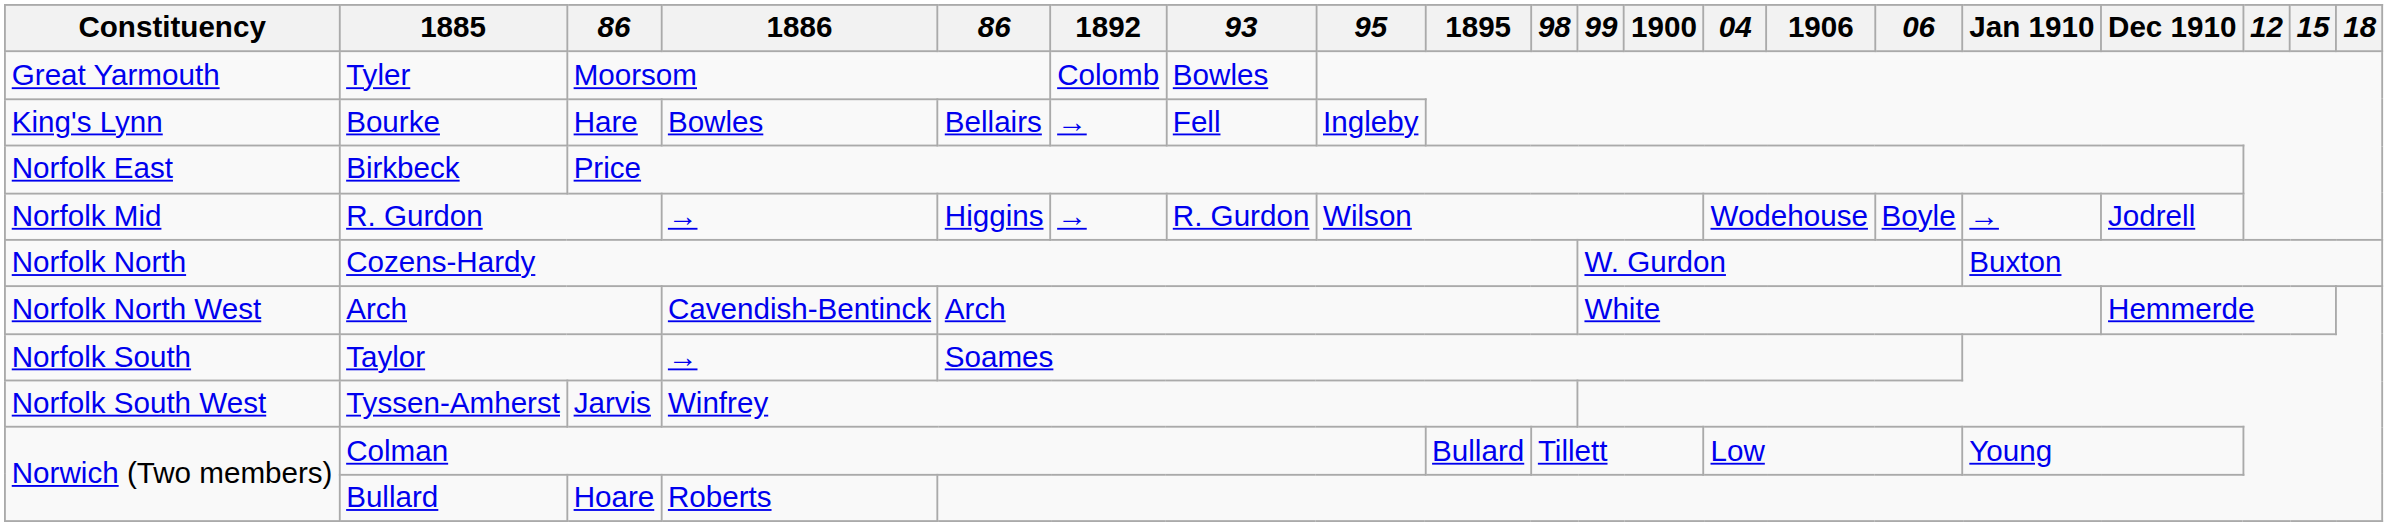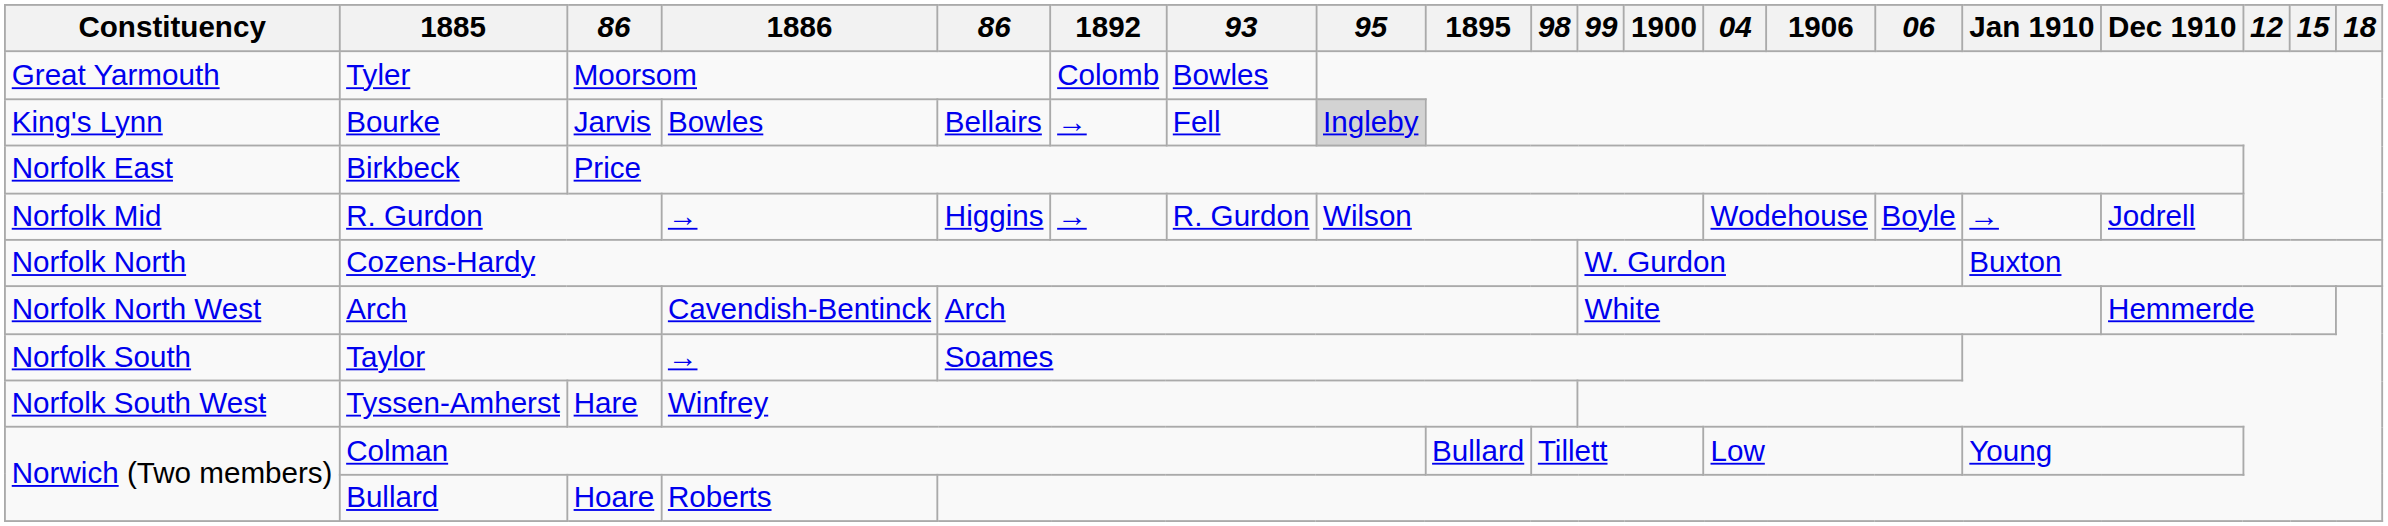(606, 121) Hare -> (612, 121) Jarvis
(1371, 121) no background -> (1371, 121) lightgrey background
(612, 403) Jarvis -> (606, 403) Hare
